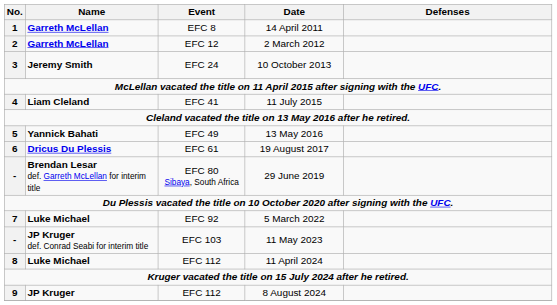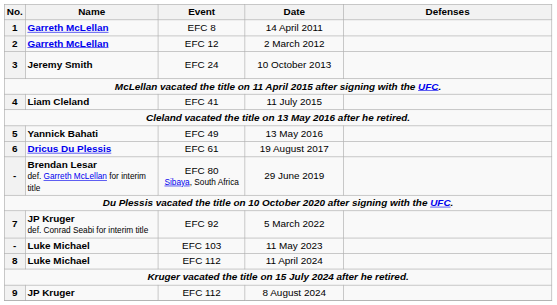(59, 218) Luke Michael -> (88, 224) JP Kruger def. Conrad Seabi for interim title
(88, 240) JP Kruger def. Conrad Seabi for interim title -> (59, 245) Luke Michael
